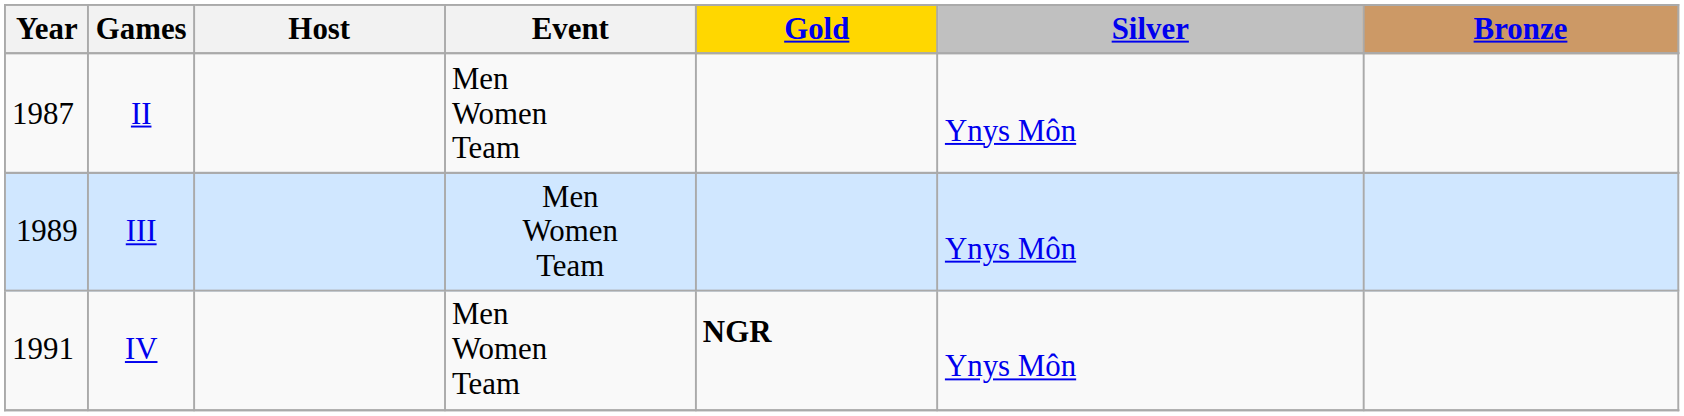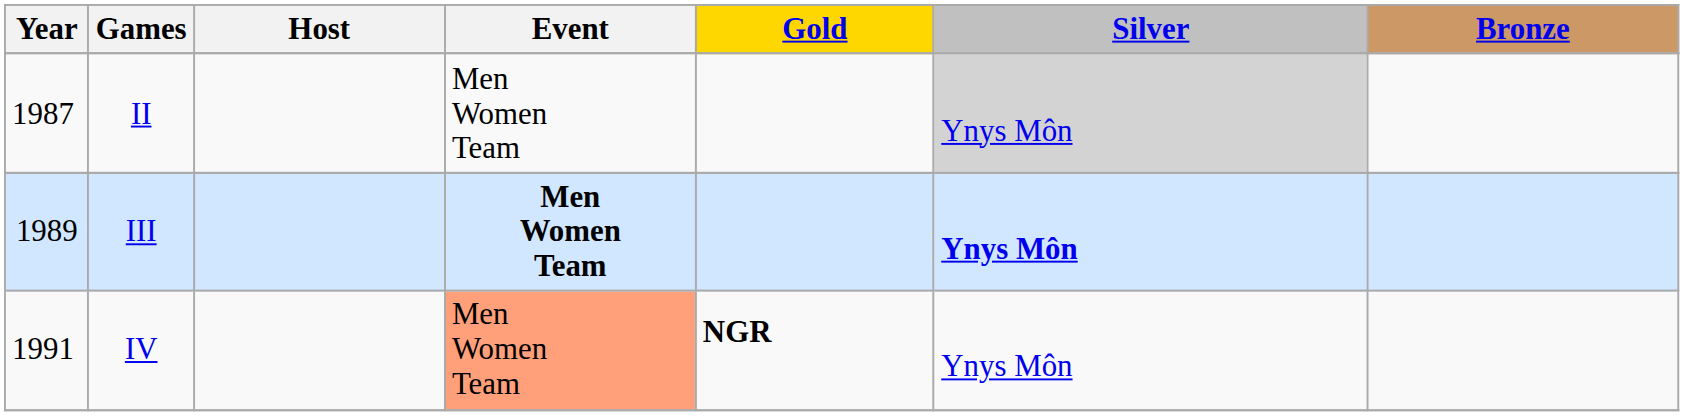(1011, 130) no background -> (1007, 130) lightgrey background
(570, 231) normal -> (570, 231) bold
(1011, 248) normal -> (1009, 248) bold
(500, 349) no background -> (500, 349) lightsalmon background
